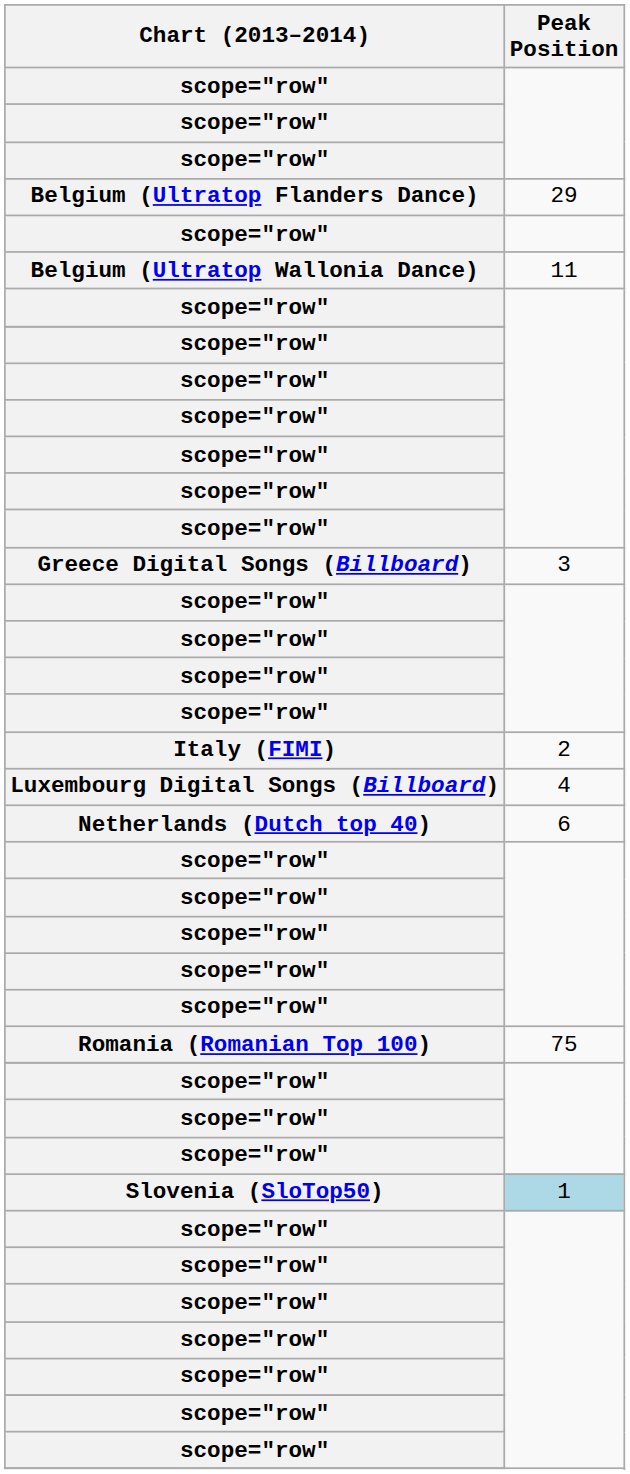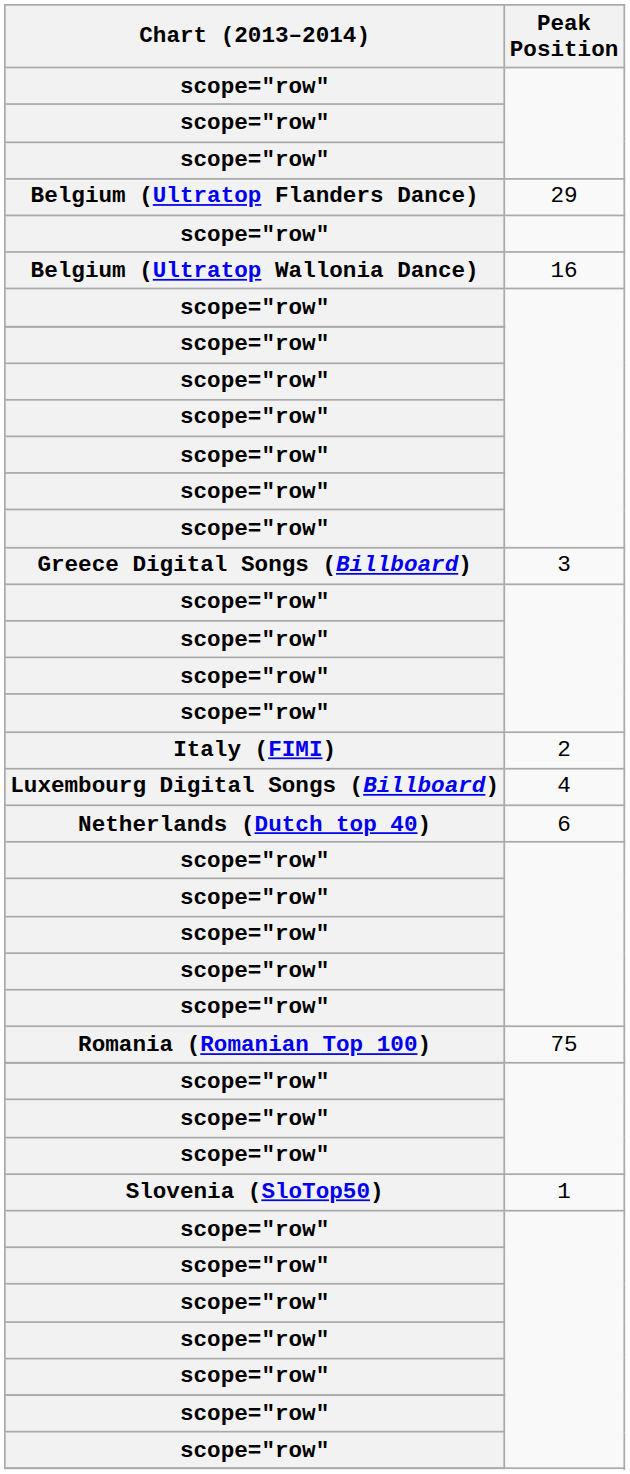(564, 271) 11 -> (564, 271) 16
(564, 1192) lightblue background -> (564, 1192) no background
